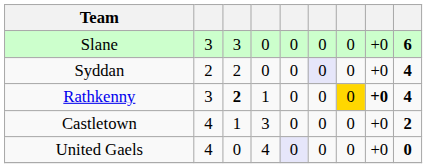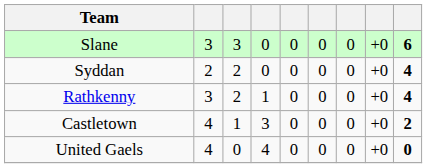(322, 70) lavender background -> (322, 70) no background
(237, 96) bold -> (237, 96) normal
(351, 96) gold background -> (351, 96) no background
(379, 96) bold -> (379, 96) normal
(294, 149) lavender background -> (294, 149) no background
